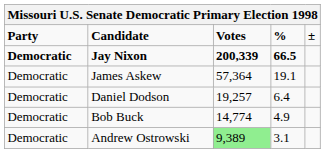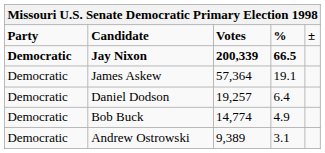(231, 138) lightgreen background -> (231, 138) no background
